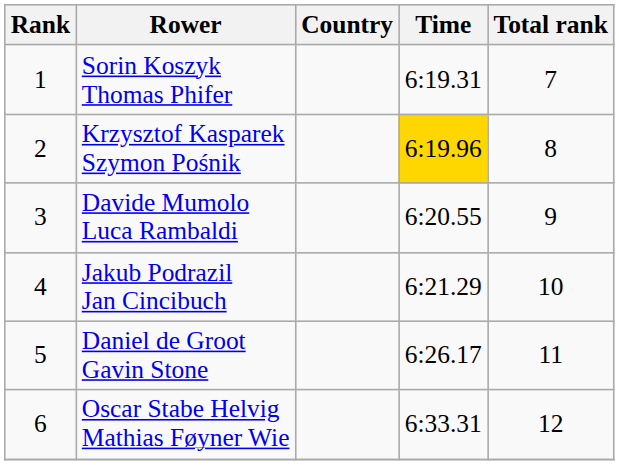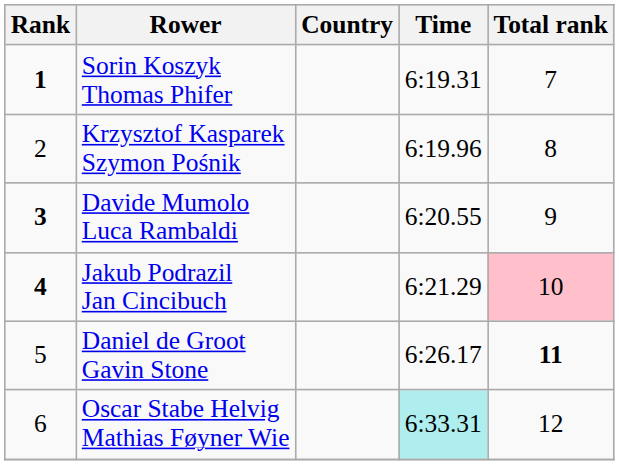(40, 79) normal -> (40, 79) bold
(443, 148) gold background -> (443, 148) no background
(40, 217) normal -> (40, 217) bold
(40, 286) normal -> (40, 286) bold
(551, 286) no background -> (551, 286) pink background
(551, 355) normal -> (551, 355) bold
(443, 424) no background -> (443, 424) paleturquoise background
